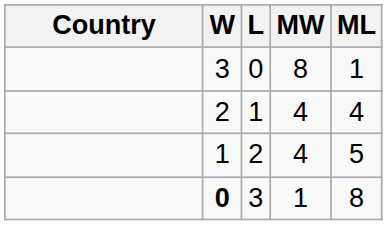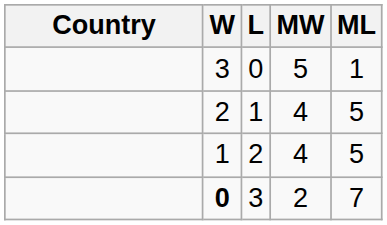(300, 68) 8 -> (300, 68) 5
(356, 111) 4 -> (356, 111) 5
(300, 197) 1 -> (300, 197) 2
(356, 197) 8 -> (356, 197) 7
